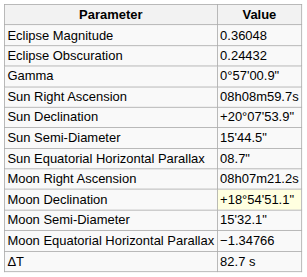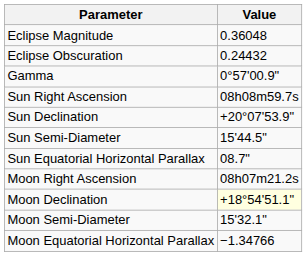- row: (16, 261)
